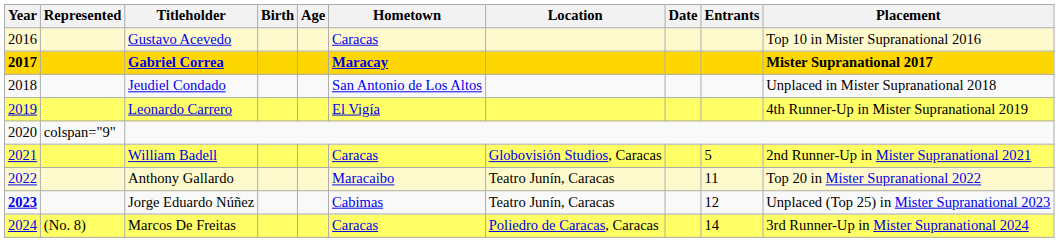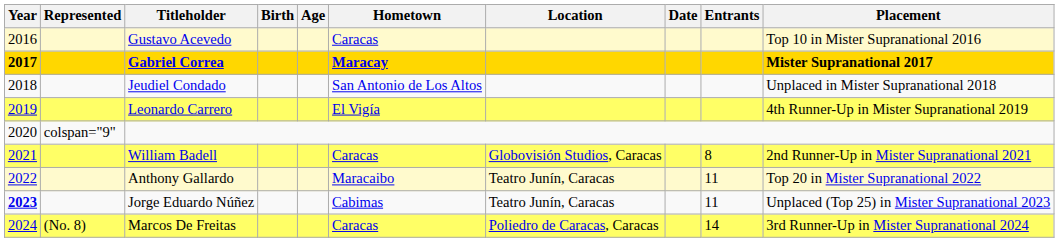(708, 155) 5 -> (708, 155) 8
(712, 202) 12 -> (711, 202) 11
